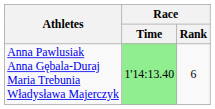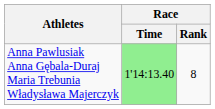(193, 74) 6 -> (193, 74) 8
